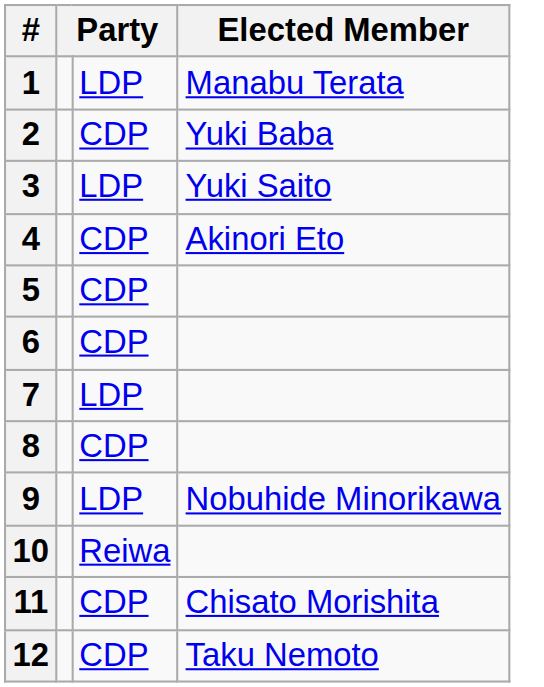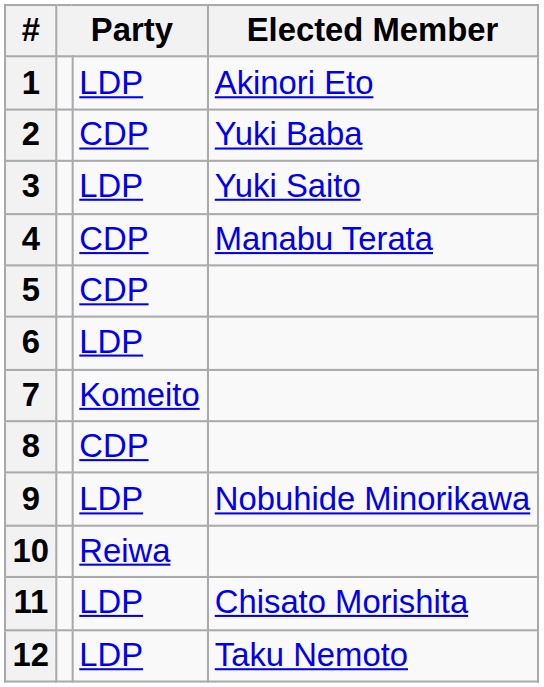(295, 82) Manabu Terata -> (294, 82) Akinori Eto
(265, 238) Akinori Eto -> (324, 238) Manabu Terata
(114, 342) CDP -> (111, 342) LDP
(111, 394) LDP -> (139, 394) Komeito
(114, 602) CDP -> (111, 602) LDP
(114, 654) CDP -> (111, 654) LDP
